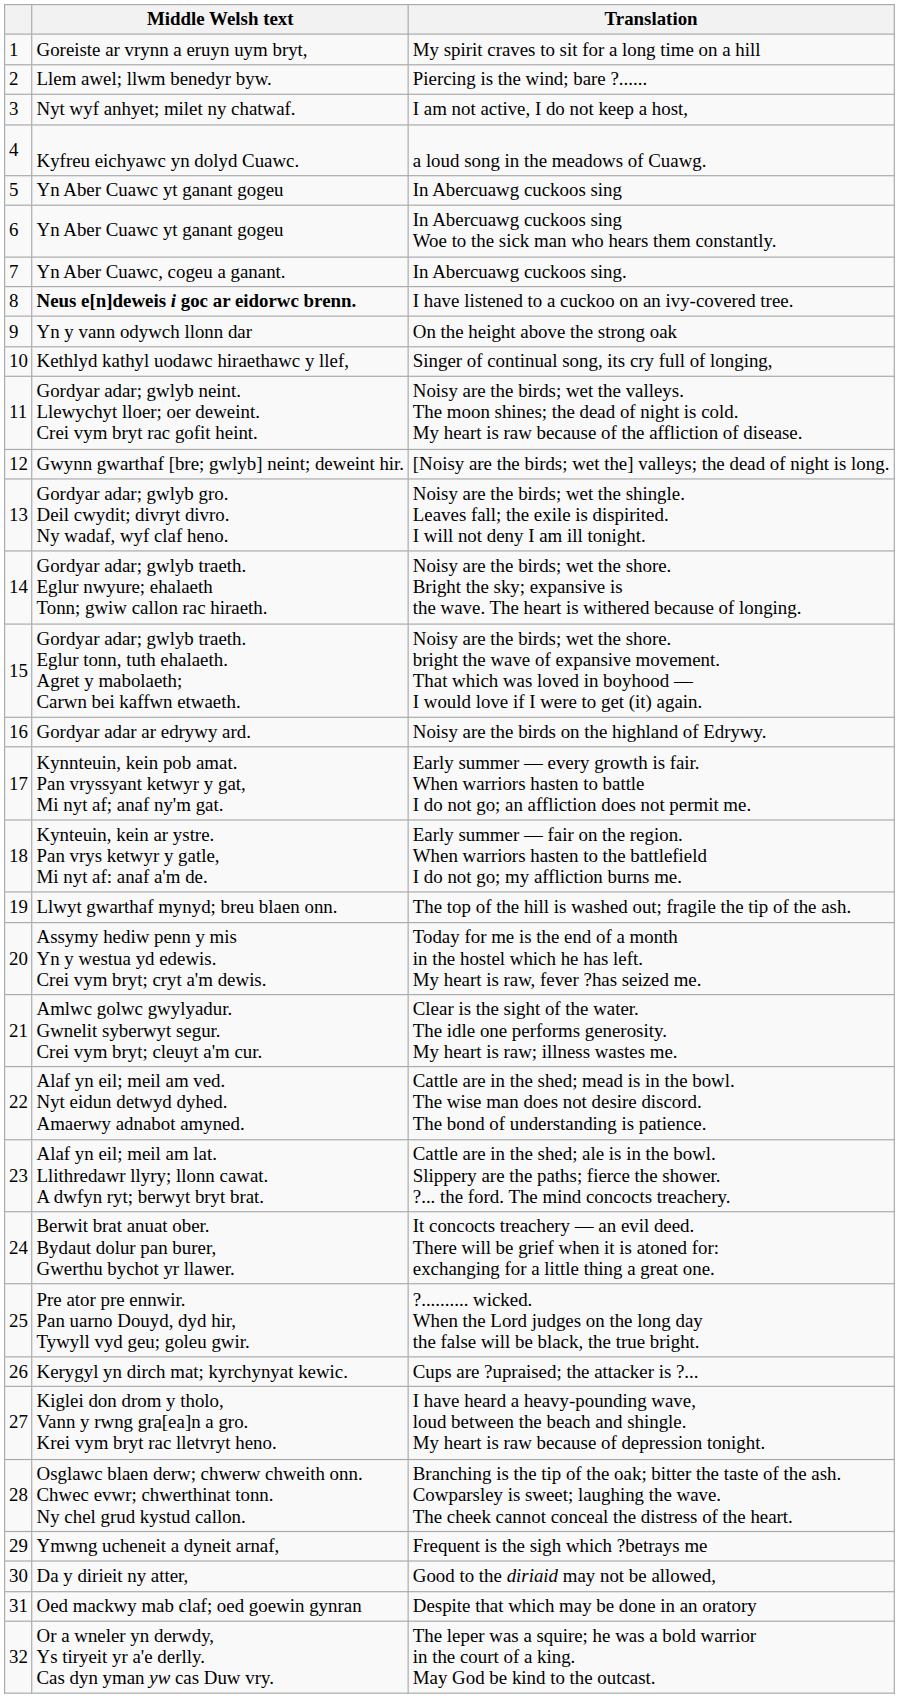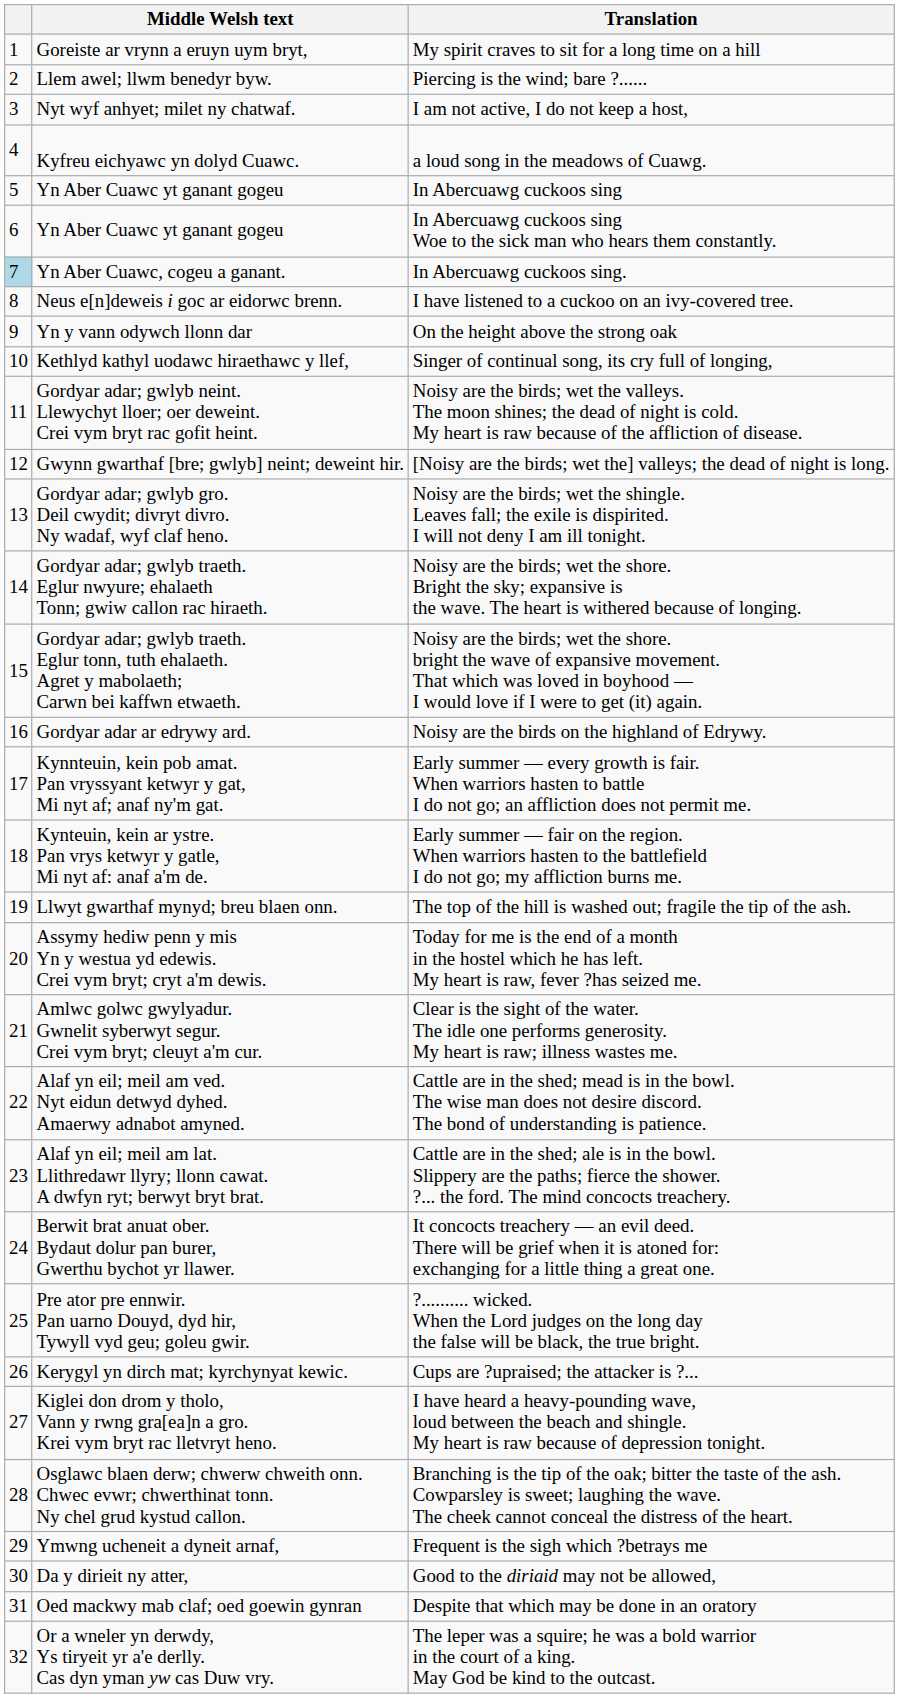(14, 271) no background -> (14, 271) lightblue background
(196, 301) bold -> (189, 301) normal
